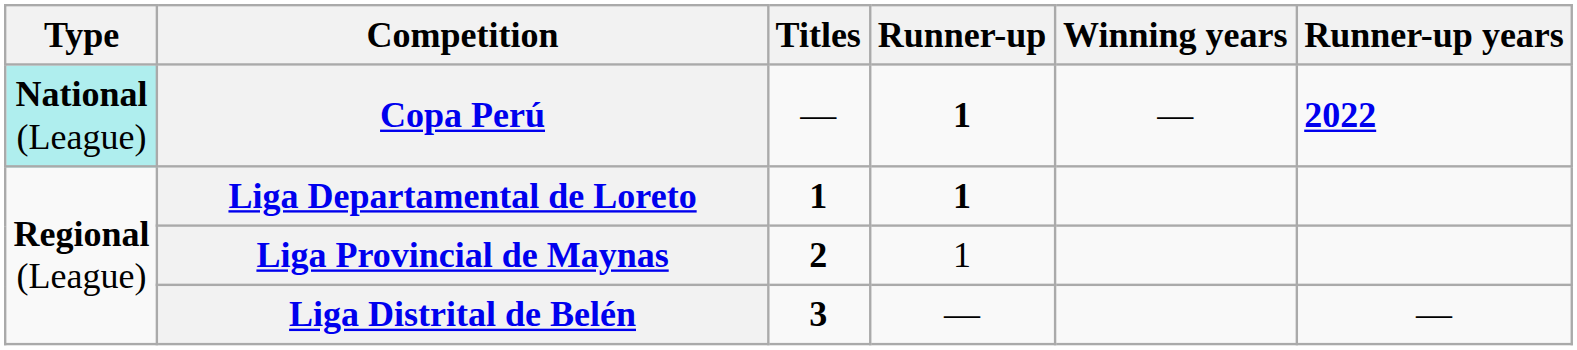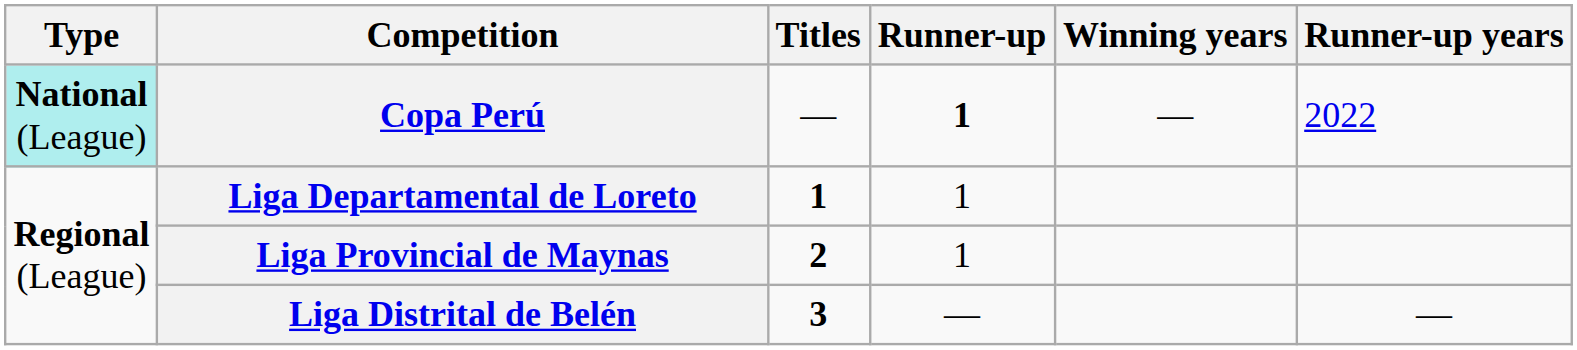(1340, 115) bold -> (1340, 115) normal
(962, 195) bold -> (962, 195) normal
